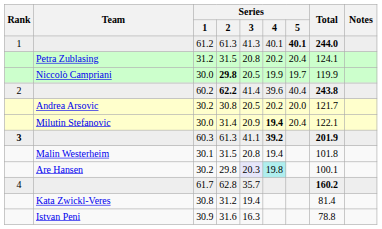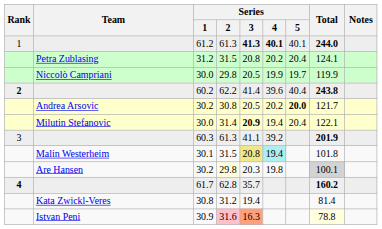(251, 43) normal -> (251, 43) bold
(274, 43) normal -> (274, 43) bold
(298, 43) bold -> (298, 43) normal
(228, 75) bold -> (228, 75) normal
(19, 91) normal -> (19, 91) bold
(228, 91) bold -> (228, 91) normal
(298, 106) normal -> (298, 106) bold
(251, 122) normal -> (251, 122) bold
(274, 122) bold -> (274, 122) normal
(19, 138) bold -> (19, 138) normal
(274, 138) bold -> (274, 138) normal
(251, 153) no background -> (251, 153) khaki background
(274, 153) no background -> (274, 153) paleturquoise background
(228, 169) no background -> (228, 169) lightyellow background
(251, 169) lavender background -> (251, 169) no background
(274, 169) paleturquoise background -> (274, 169) no background
(327, 169) no background -> (327, 169) lightgrey background
(19, 185) normal -> (19, 185) bold
(228, 216) no background -> (228, 216) pink background
(251, 216) no background -> (251, 216) lightsalmon background
(327, 216) no background -> (327, 216) lightyellow background
